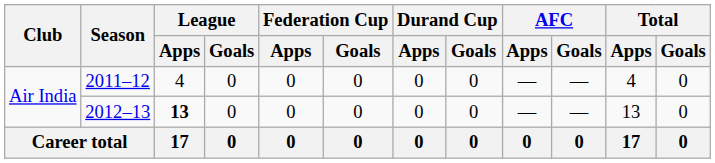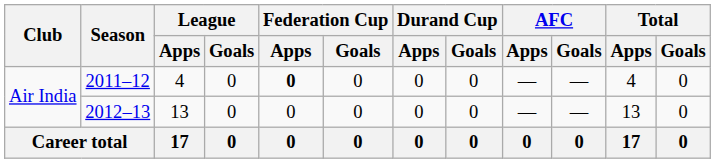(291, 81) normal -> (291, 81) bold
(180, 112) bold -> (180, 112) normal
